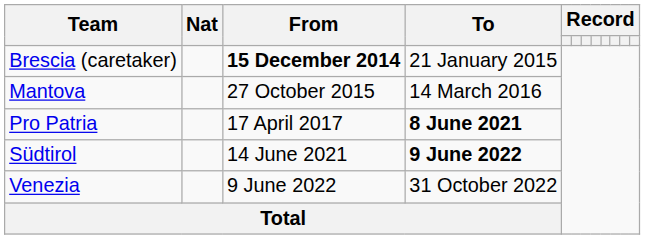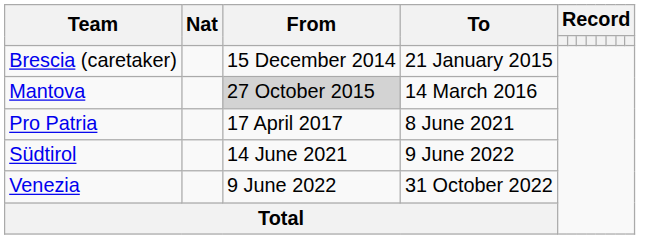(314, 60) bold -> (311, 60) normal
(301, 92) no background -> (301, 92) lightgrey background
(466, 123) bold -> (460, 123) normal
(466, 155) bold -> (460, 155) normal
